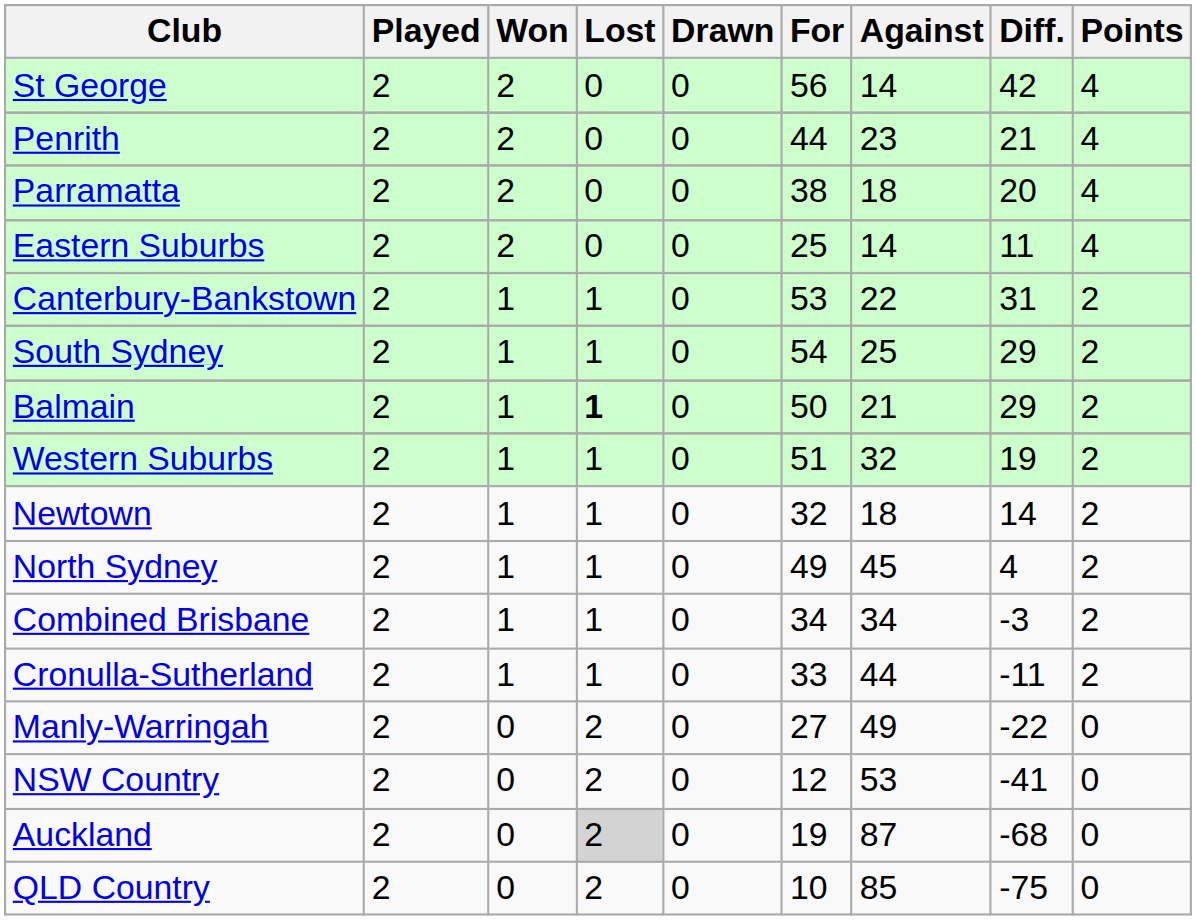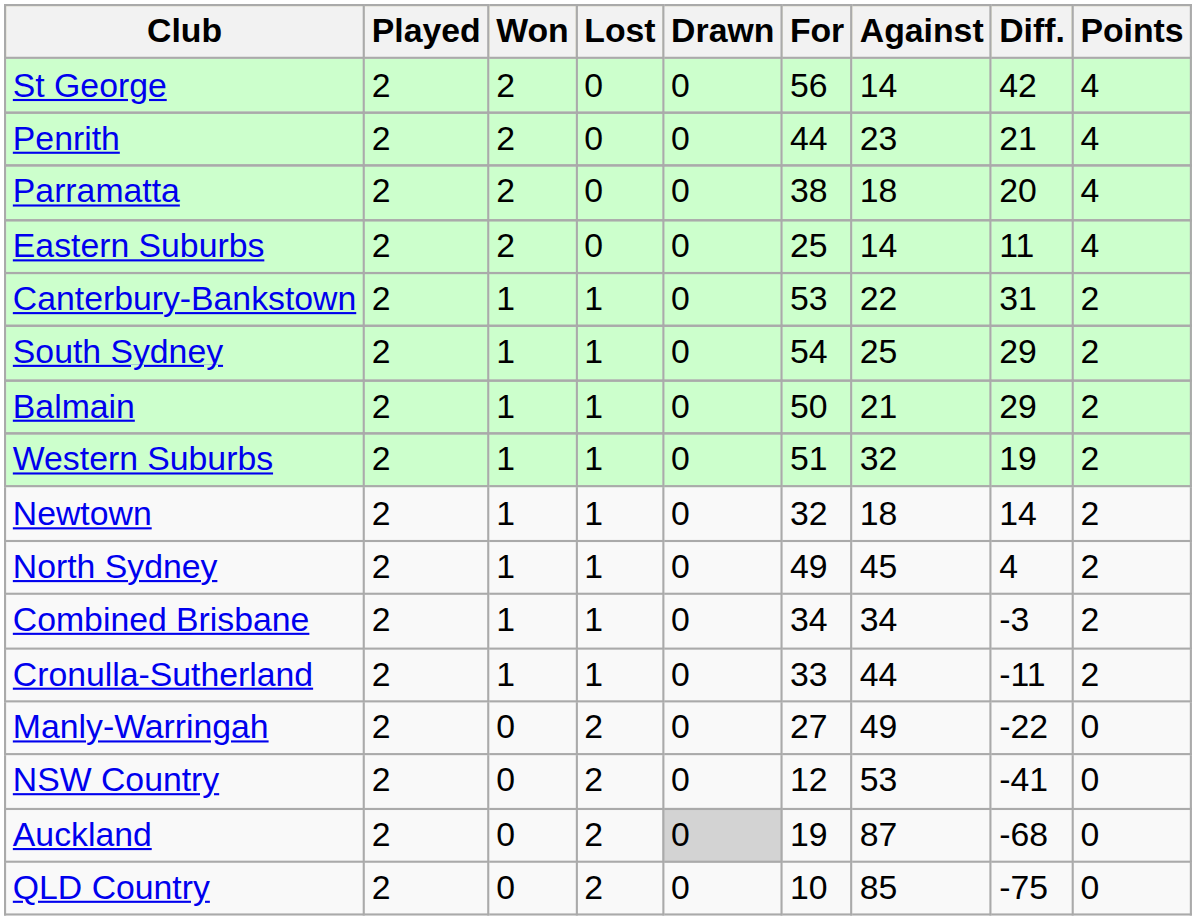(594, 406) bold -> (594, 406) normal
(594, 834) lightgrey background -> (594, 834) no background
(681, 834) no background -> (681, 834) lightgrey background
